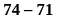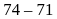(28, 9) bold -> (28, 9) normal
